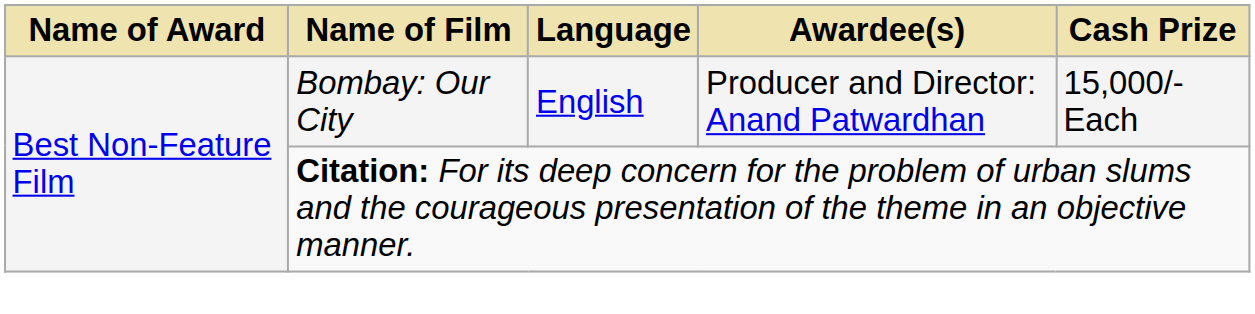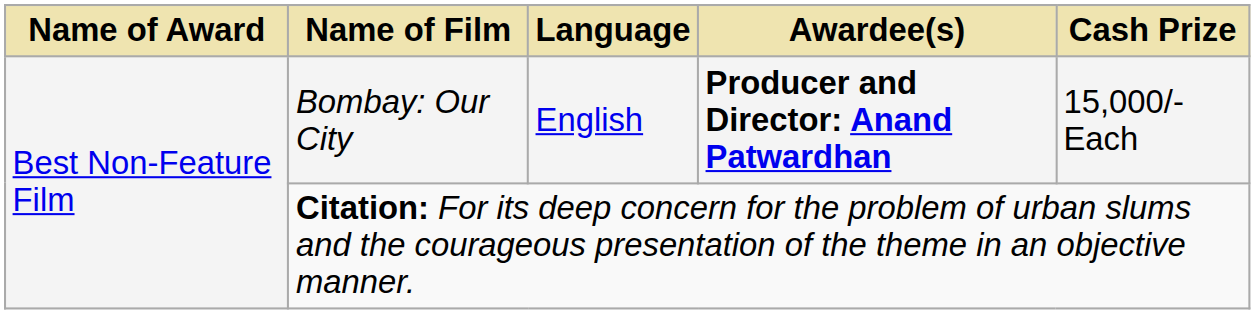(871, 100) normal -> (829, 119) bold
